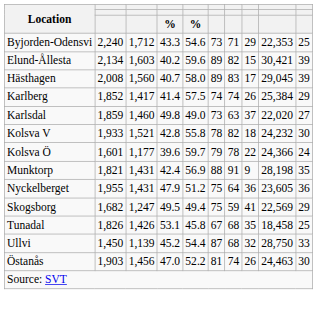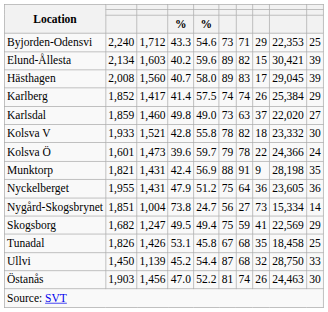(277, 133) 24,232 -> (288, 133) 23,332
(142, 152) 1,177 -> (153, 152) 1,473
+ row: (55, 206)
